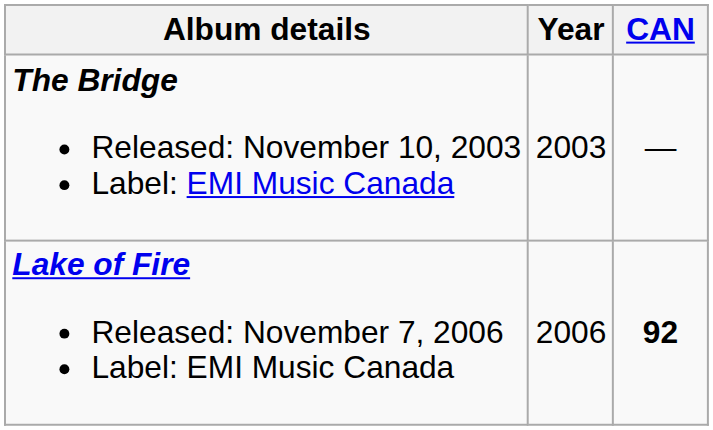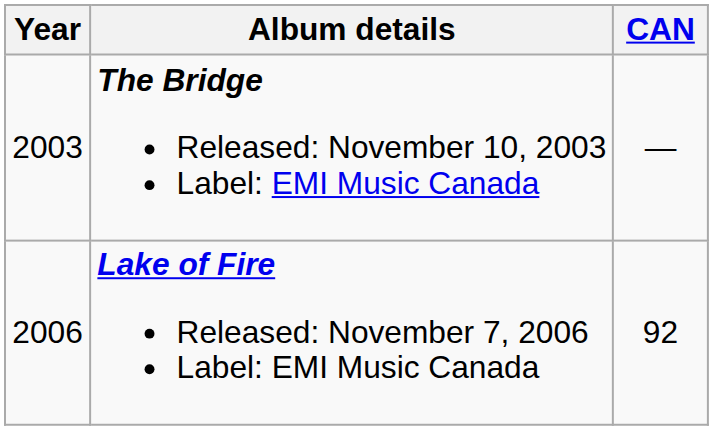columns swapped: (571, 29) <-> (267, 29)
(660, 332) bold -> (660, 332) normal
